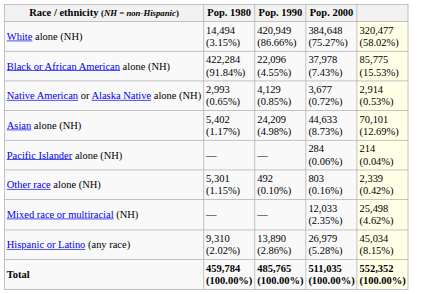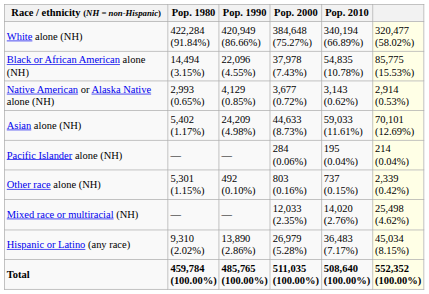+ column: (347, 13)
(223, 36) 14,494 (3.15%) -> (190, 36) 422,284 (91.84%)
(226, 66) 422,284 (91.84%) -> (187, 66) 14,494 (3.15%)
